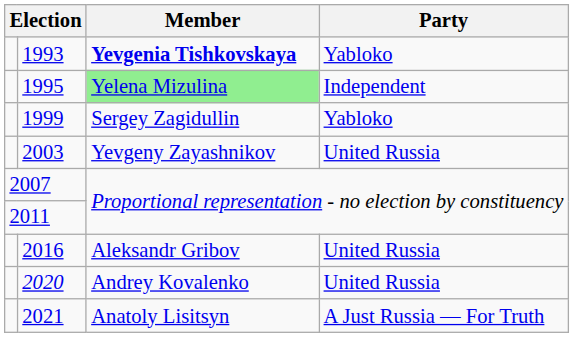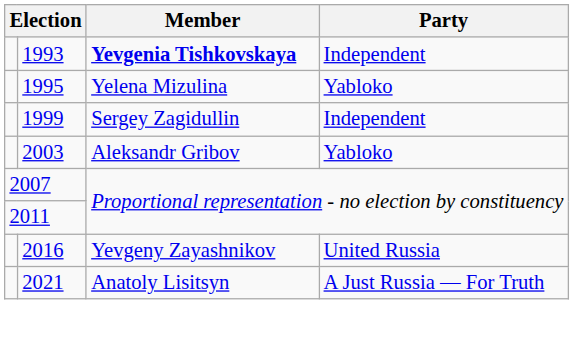(358, 53) Yabloko -> (375, 53) Independent
(159, 86) lightgreen background -> (159, 86) no background
(375, 86) Independent -> (358, 86) Yabloko
(358, 119) Yabloko -> (375, 119) Independent
(183, 151) Yevgeny Zayashnikov -> (165, 151) Aleksandr Gribov
(382, 151) United Russia -> (358, 151) Yabloko
(165, 250) Aleksandr Gribov -> (183, 250) Yevgeny Zayashnikov
- row: (43, 282)
